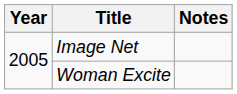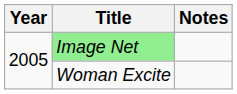(97, 46) no background -> (97, 46) lightgreen background
